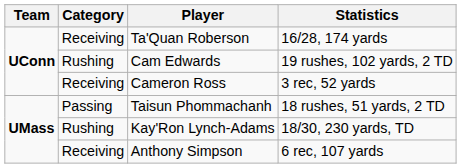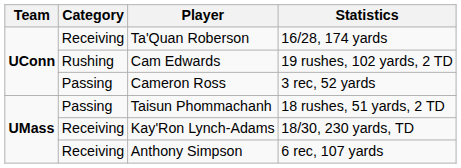(93, 83) Receiving -> (87, 83) Passing
(88, 128) Rushing -> (93, 128) Receiving
